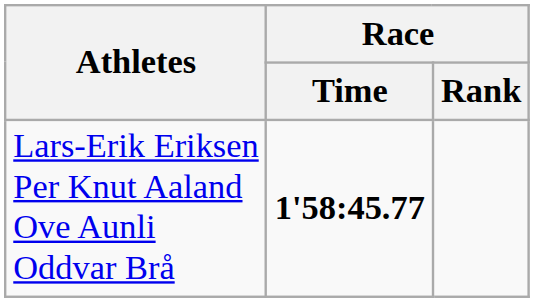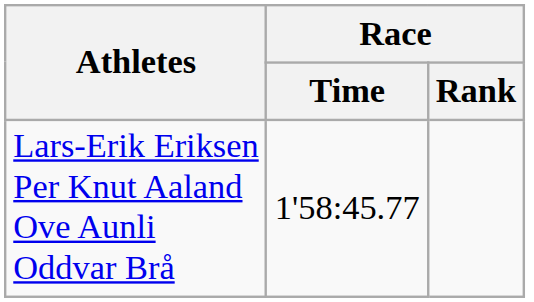(350, 207) bold -> (347, 207) normal
